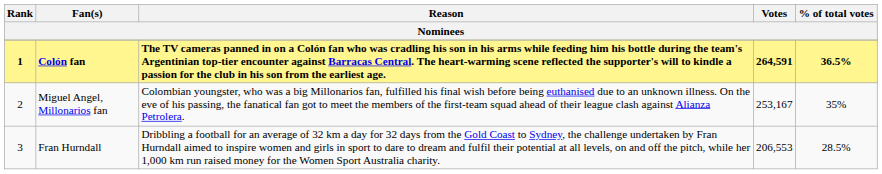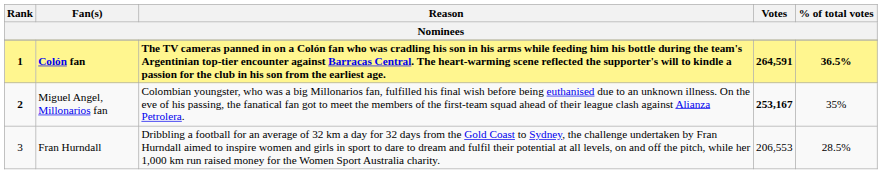(20, 104) normal -> (20, 104) bold
(774, 104) normal -> (774, 104) bold
